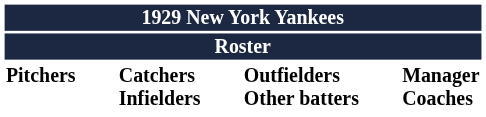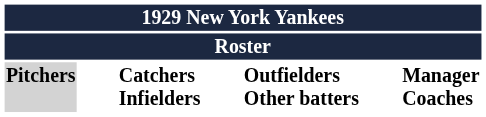(41, 75) no background -> (41, 75) lightgrey background
